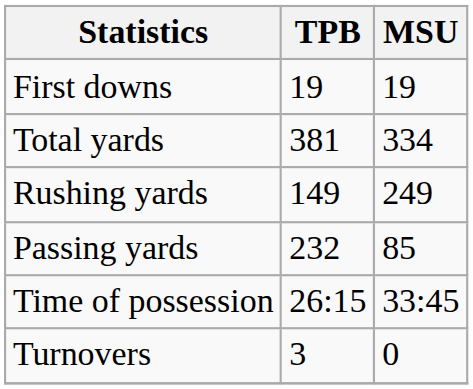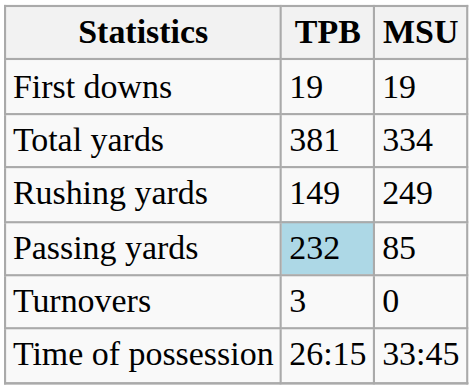(315, 247) no background -> (315, 247) lightblue background
rows swapped: (82, 355) <-> (143, 301)
